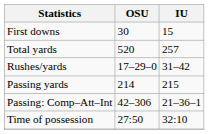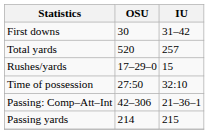(168, 31) 15 -> (176, 31) 31–42
(176, 66) 31–42 -> (168, 66) 15
rows swapped: (38, 84) <-> (50, 120)
